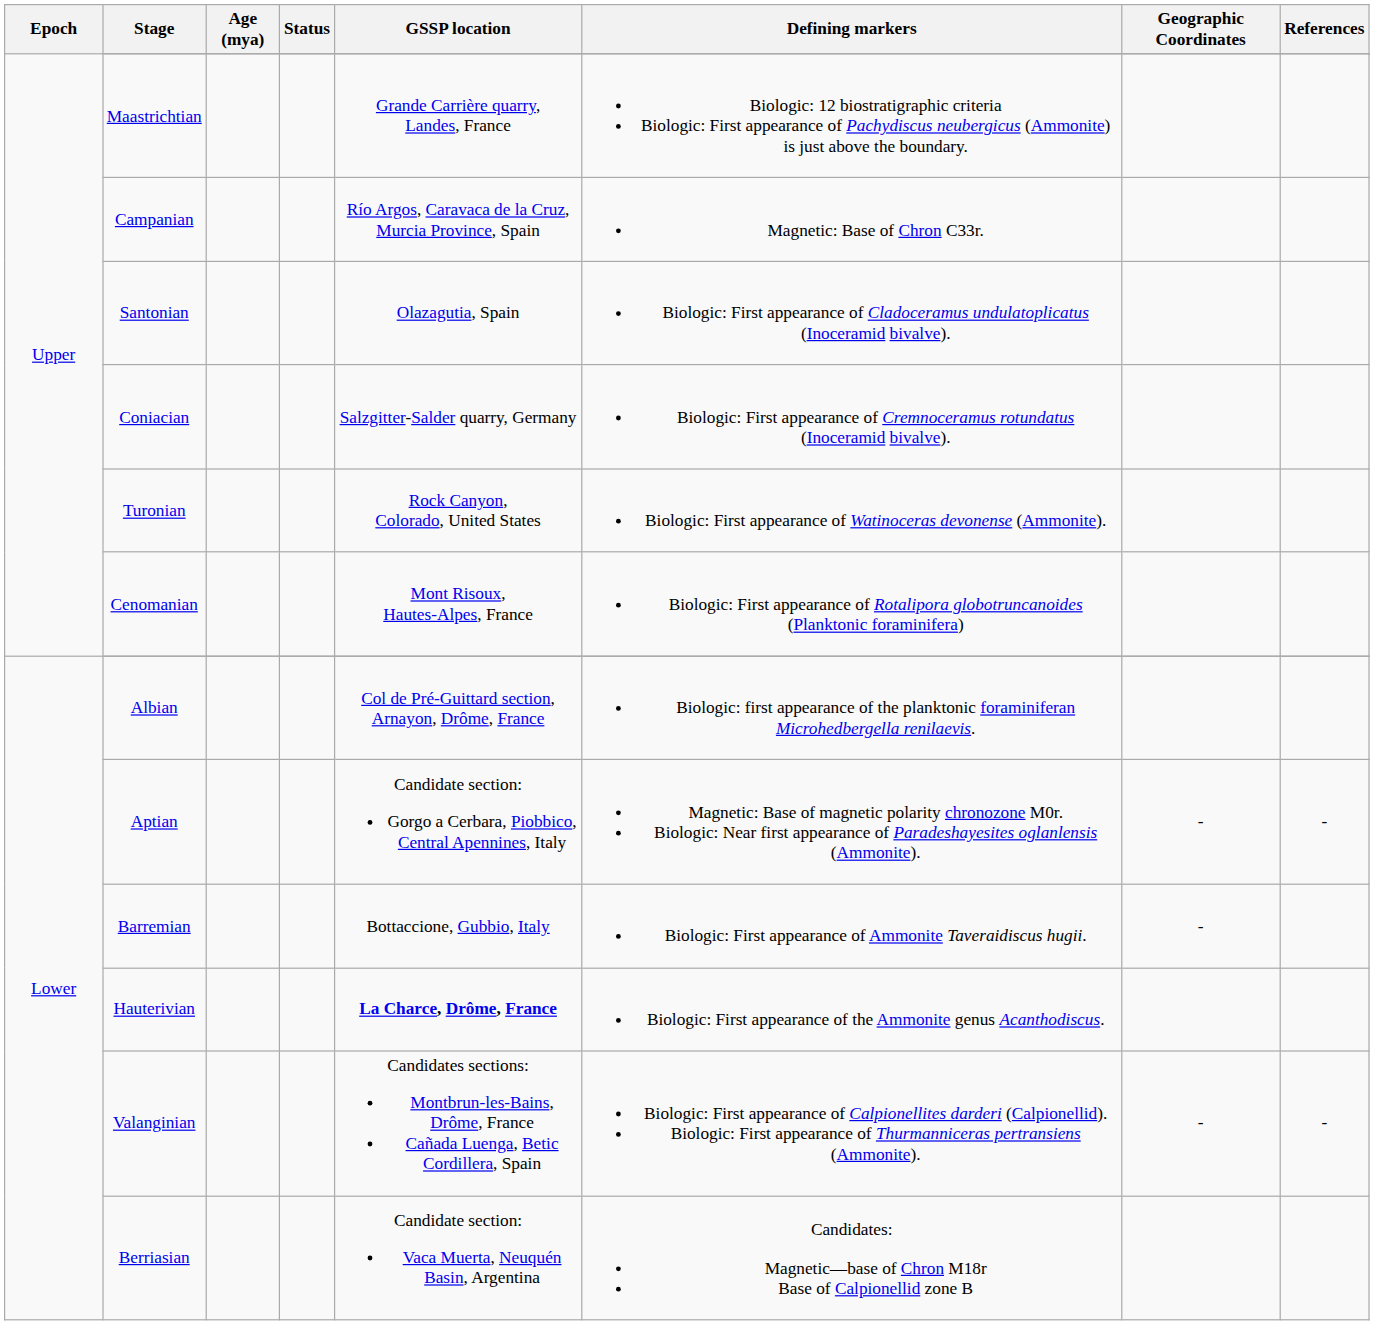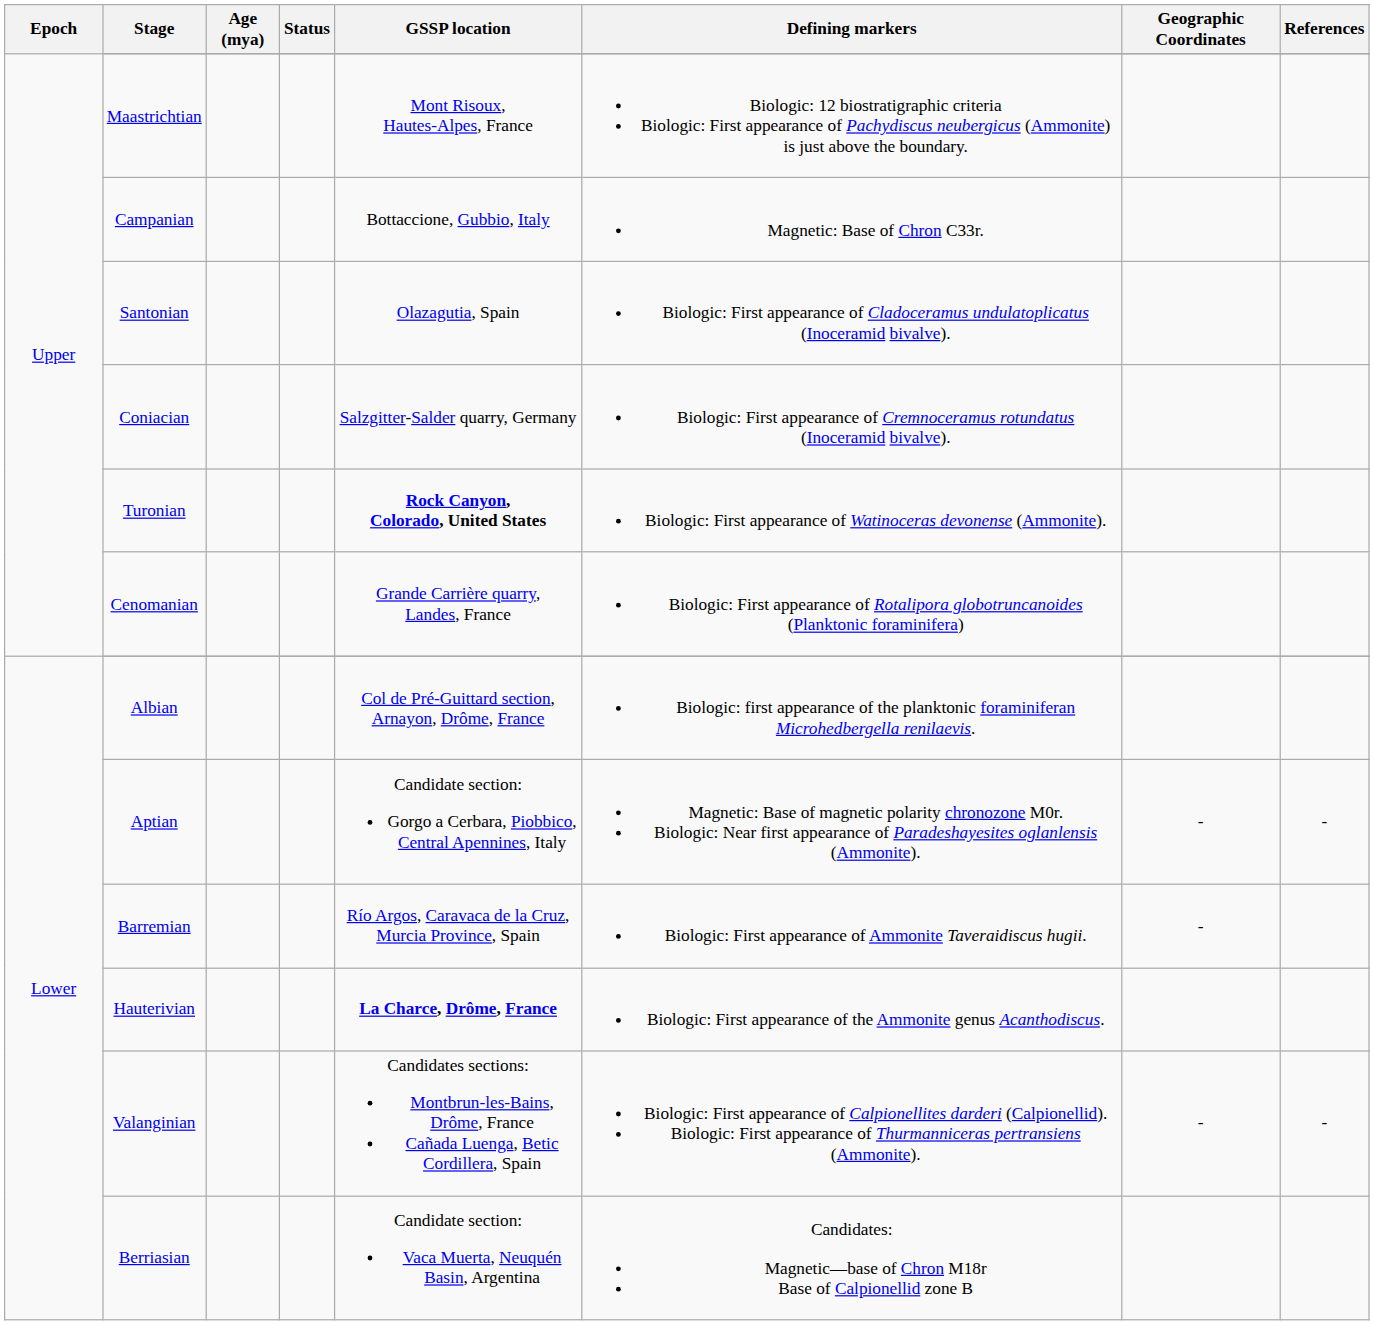(458, 115) Grande Carrière quarry, Landes, France -> (458, 115) Mont Risoux, Hautes-Alpes, France
(458, 219) Río Argos, Caravaca de la Cruz, Murcia Province, Spain -> (458, 219) Bottaccione, Gubbio, Italy
(458, 510) normal -> (458, 510) bold
(458, 604) Mont Risoux, Hautes-Alpes, France -> (458, 604) Grande Carrière quarry, Landes, France
(458, 926) Bottaccione, Gubbio, Italy -> (458, 926) Río Argos, Caravaca de la Cruz, Murcia Province, Spain
